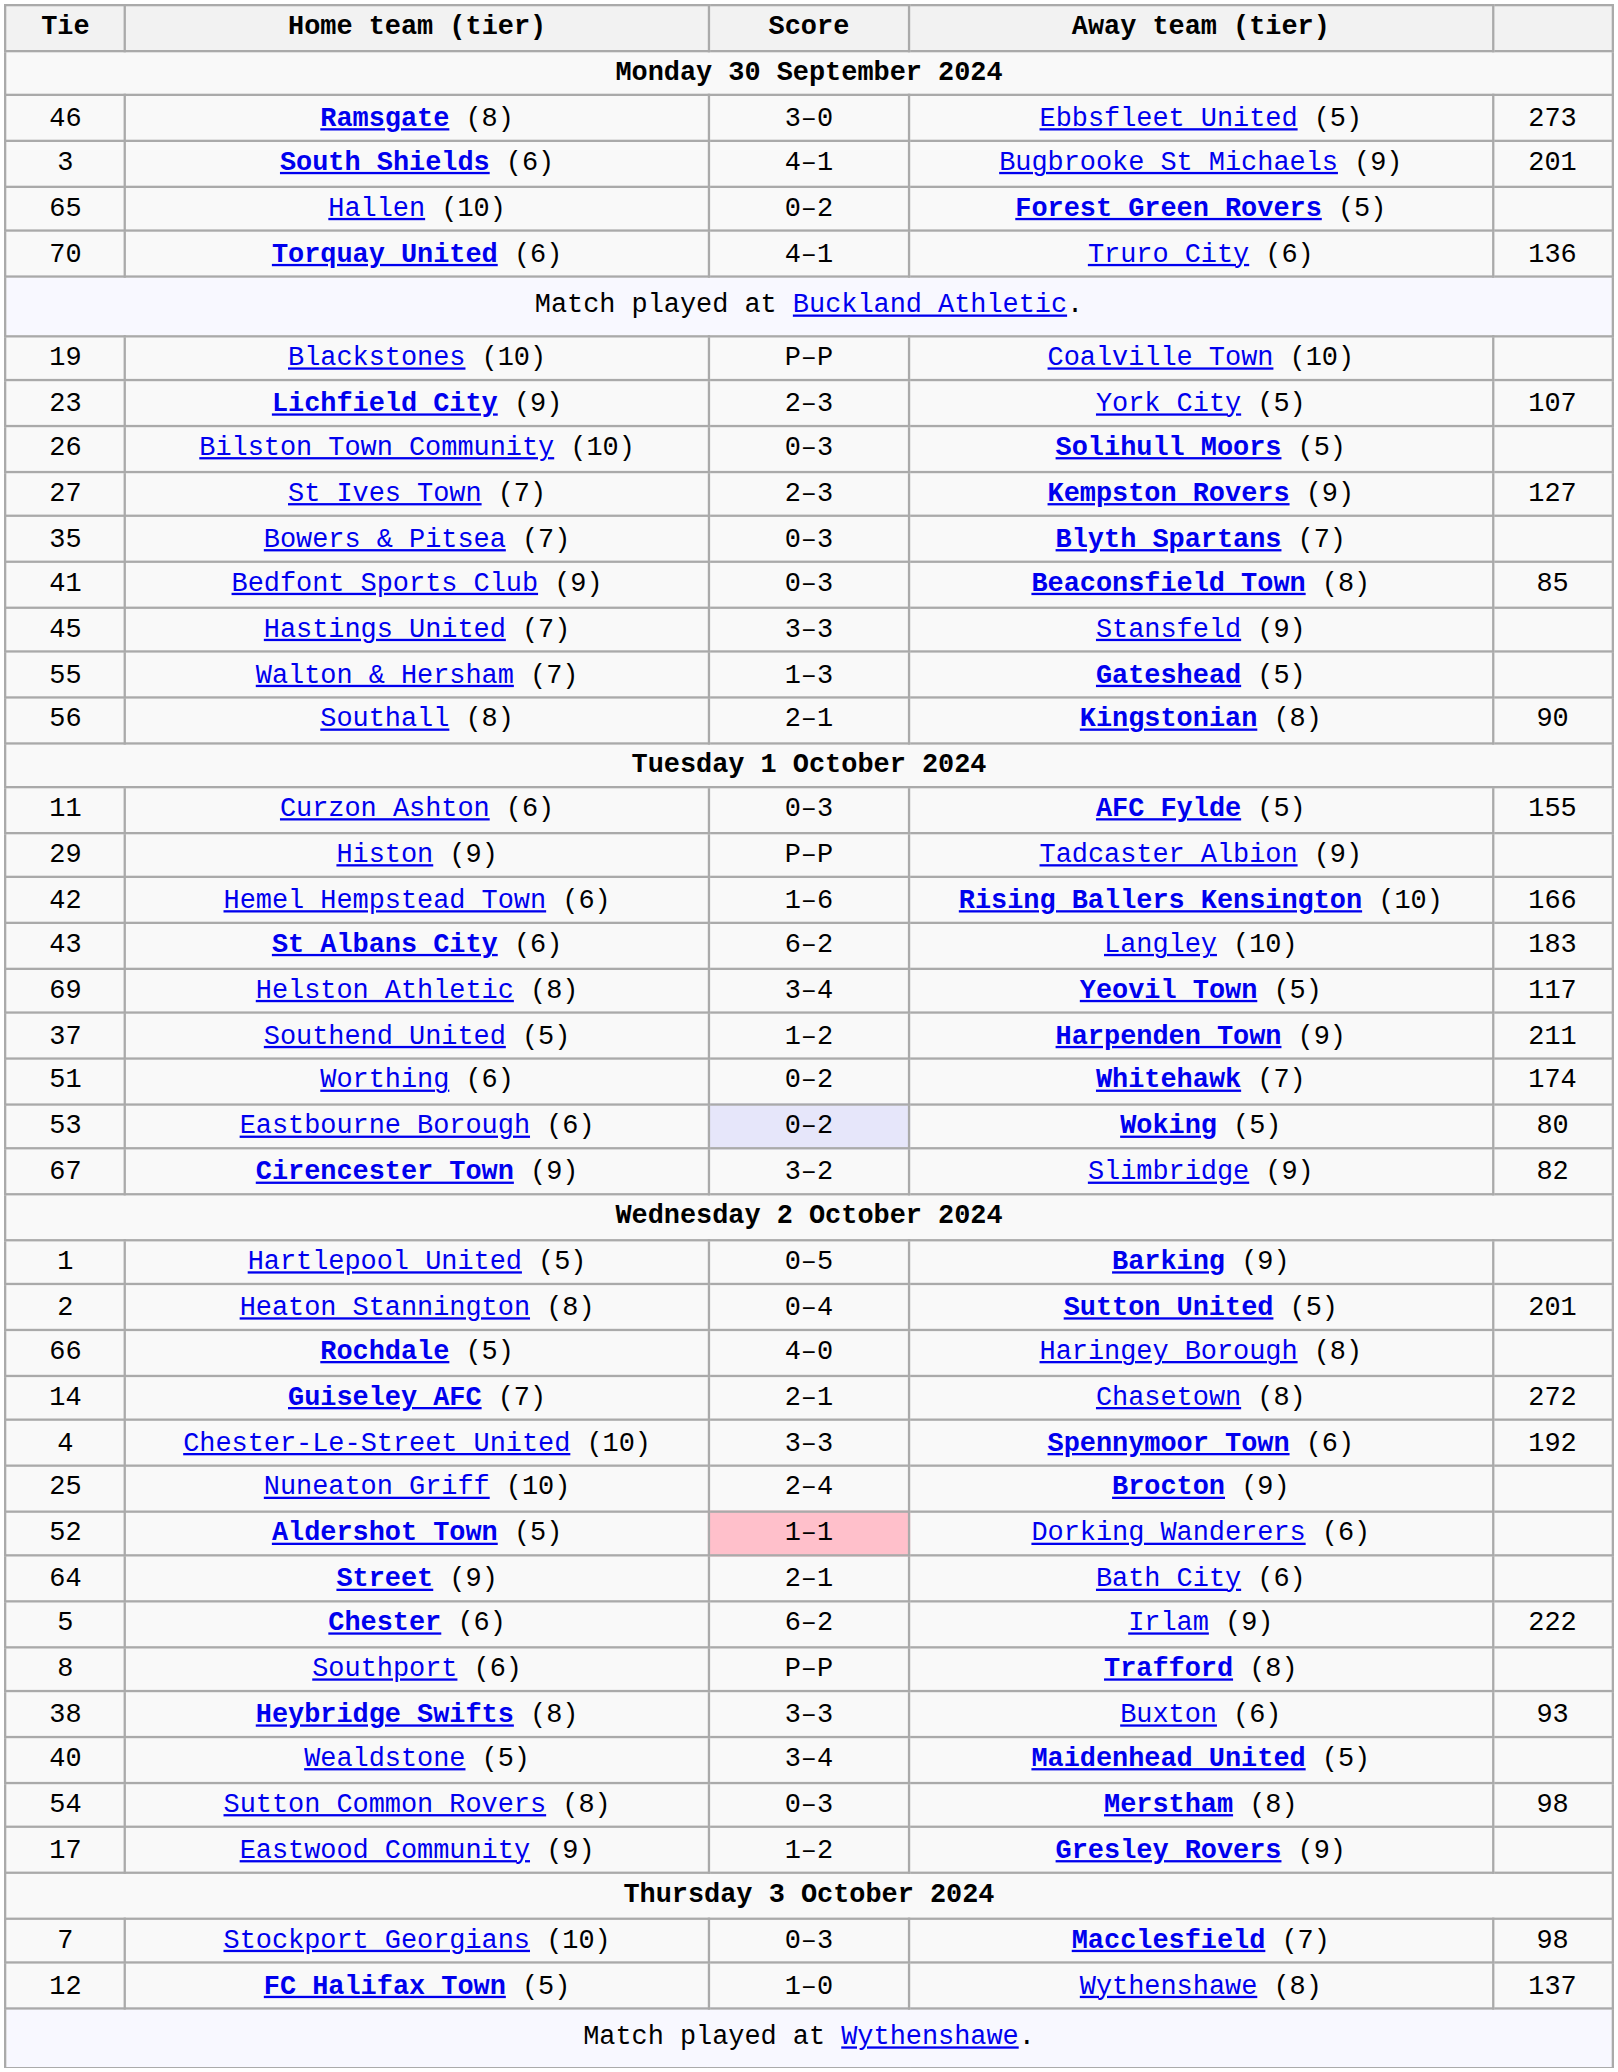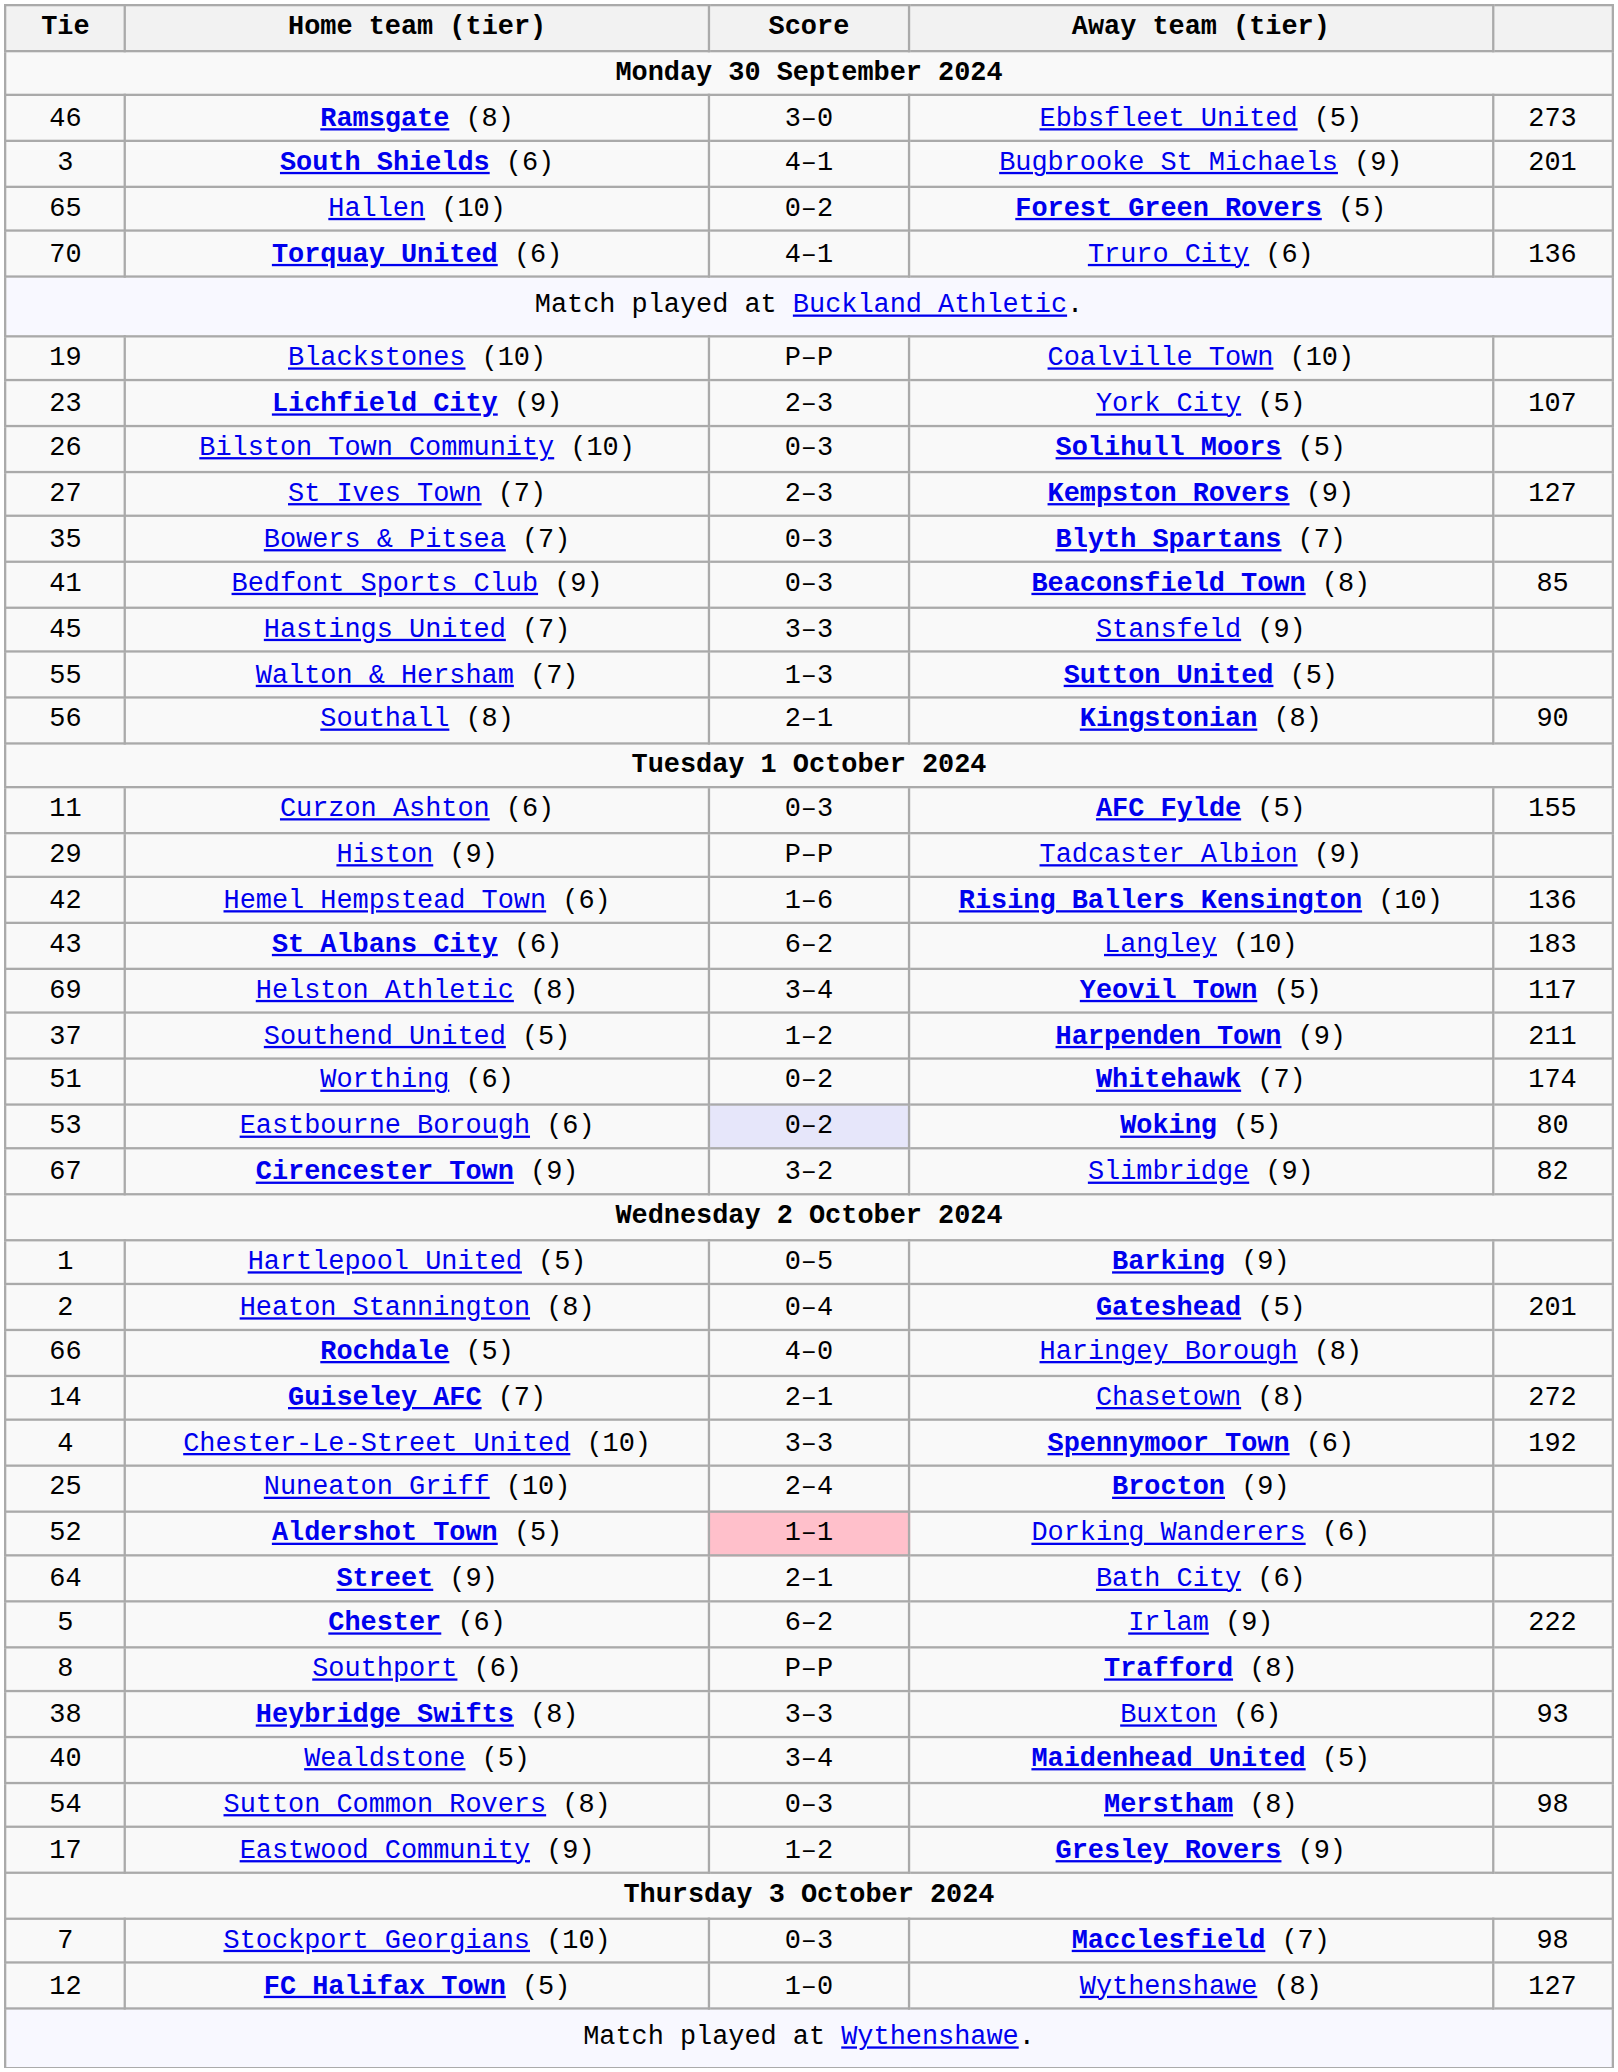(1201, 674) Gateshead (5) -> (1201, 674) Sutton United (5)
(1553, 900) 166 -> (1553, 900) 136
(1201, 1307) Sutton United (5) -> (1201, 1307) Gateshead (5)
(1553, 1985) 137 -> (1553, 1985) 127
